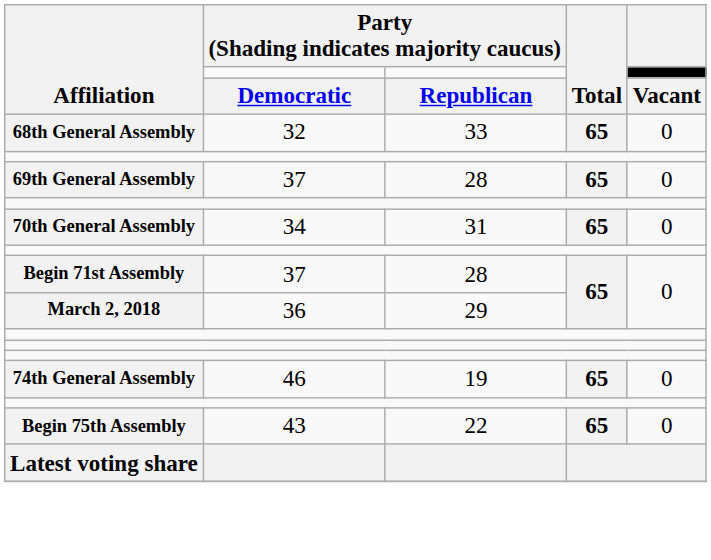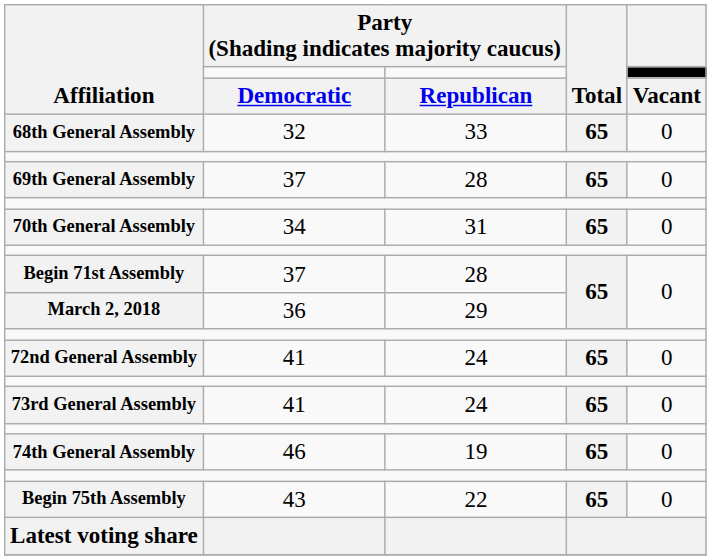+ row: (104, 357)
+ row: (104, 404)
